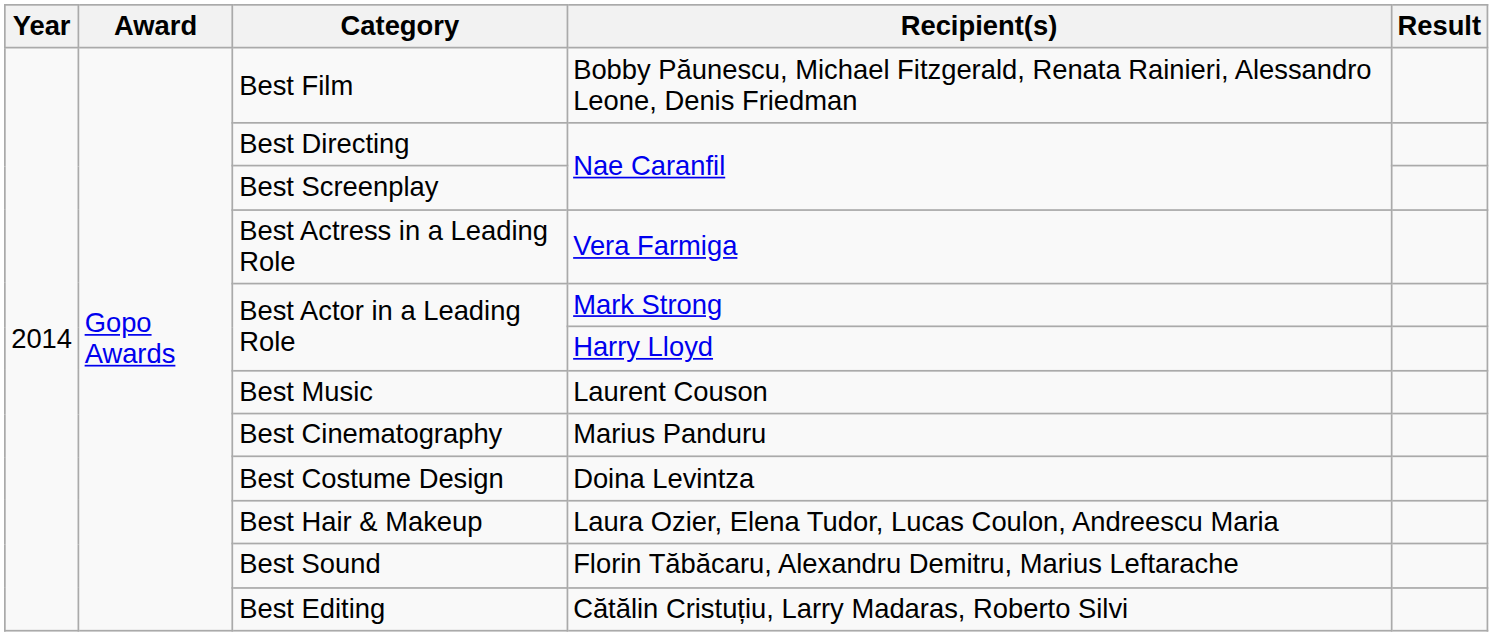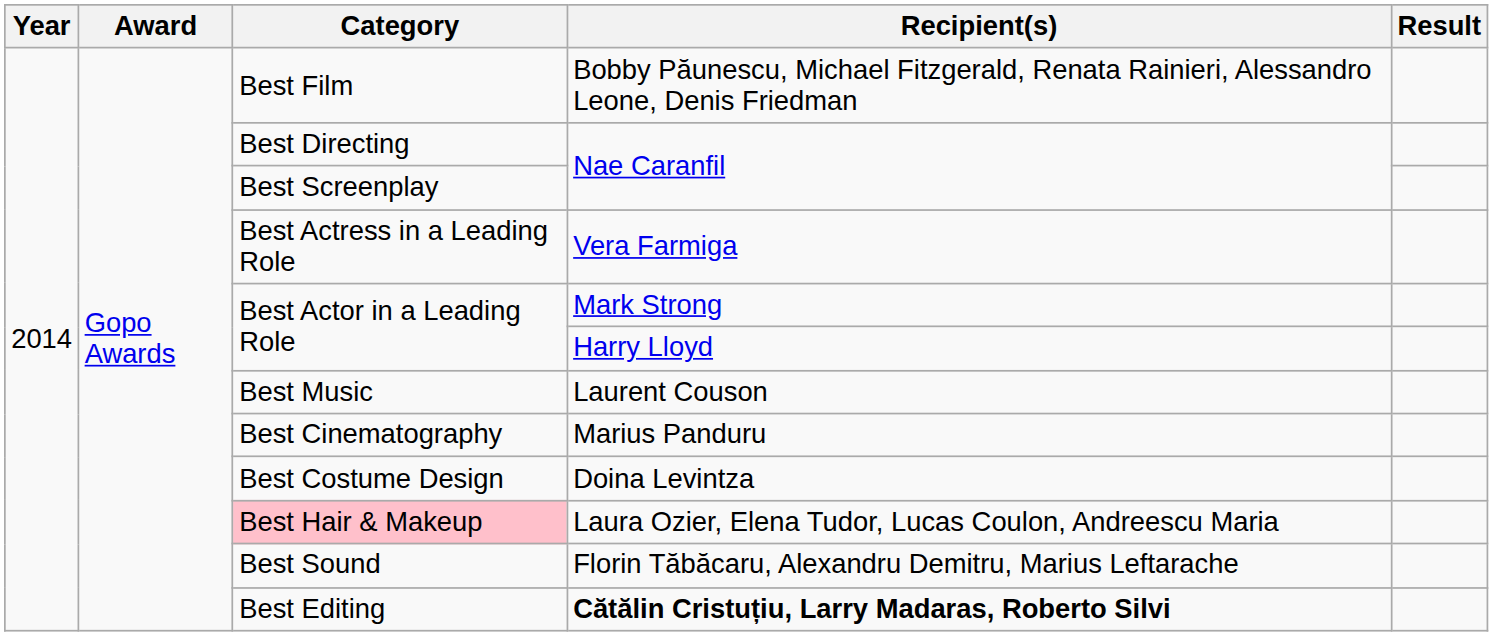(361, 521) no background -> (361, 521) pink background
(851, 608) normal -> (872, 608) bold
